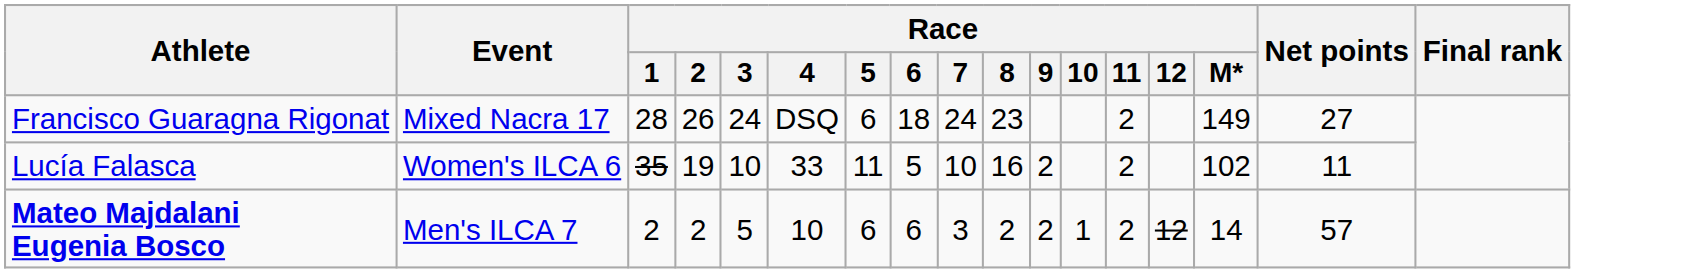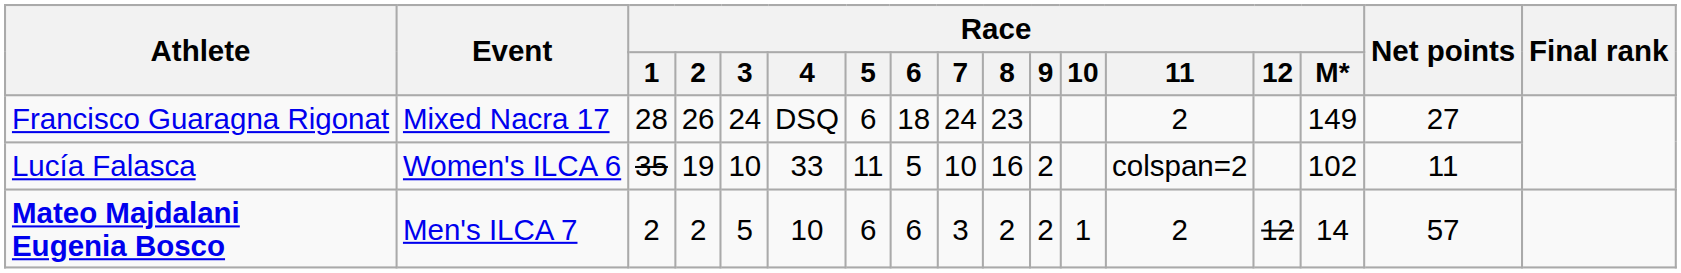(1127, 166) 2 -> (1180, 166) colspan=2
